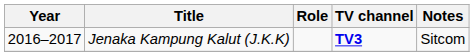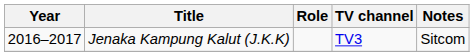(349, 39) bold -> (349, 39) normal
